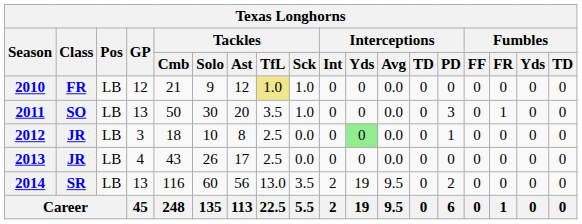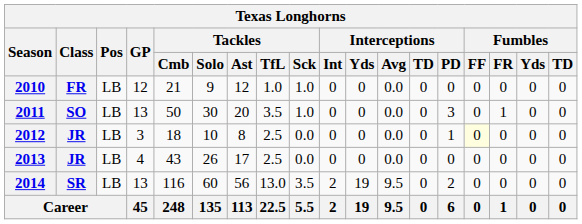(273, 87) khaki background -> (273, 87) no background
(362, 135) lightgreen background -> (362, 135) no background
(477, 135) no background -> (477, 135) lightyellow background
